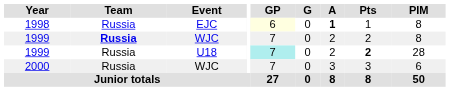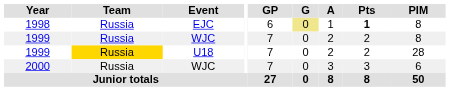(273, 24) lightyellow background -> (270, 24) no background
(308, 24) no background -> (306, 24) khaki background
(332, 24) bold -> (331, 24) normal
(368, 24) normal -> (367, 24) bold
(118, 38) bold -> (117, 38) normal
(118, 52) no background -> (117, 52) gold background
(273, 52) paleturquoise background -> (270, 52) no background
(368, 52) bold -> (367, 52) normal
